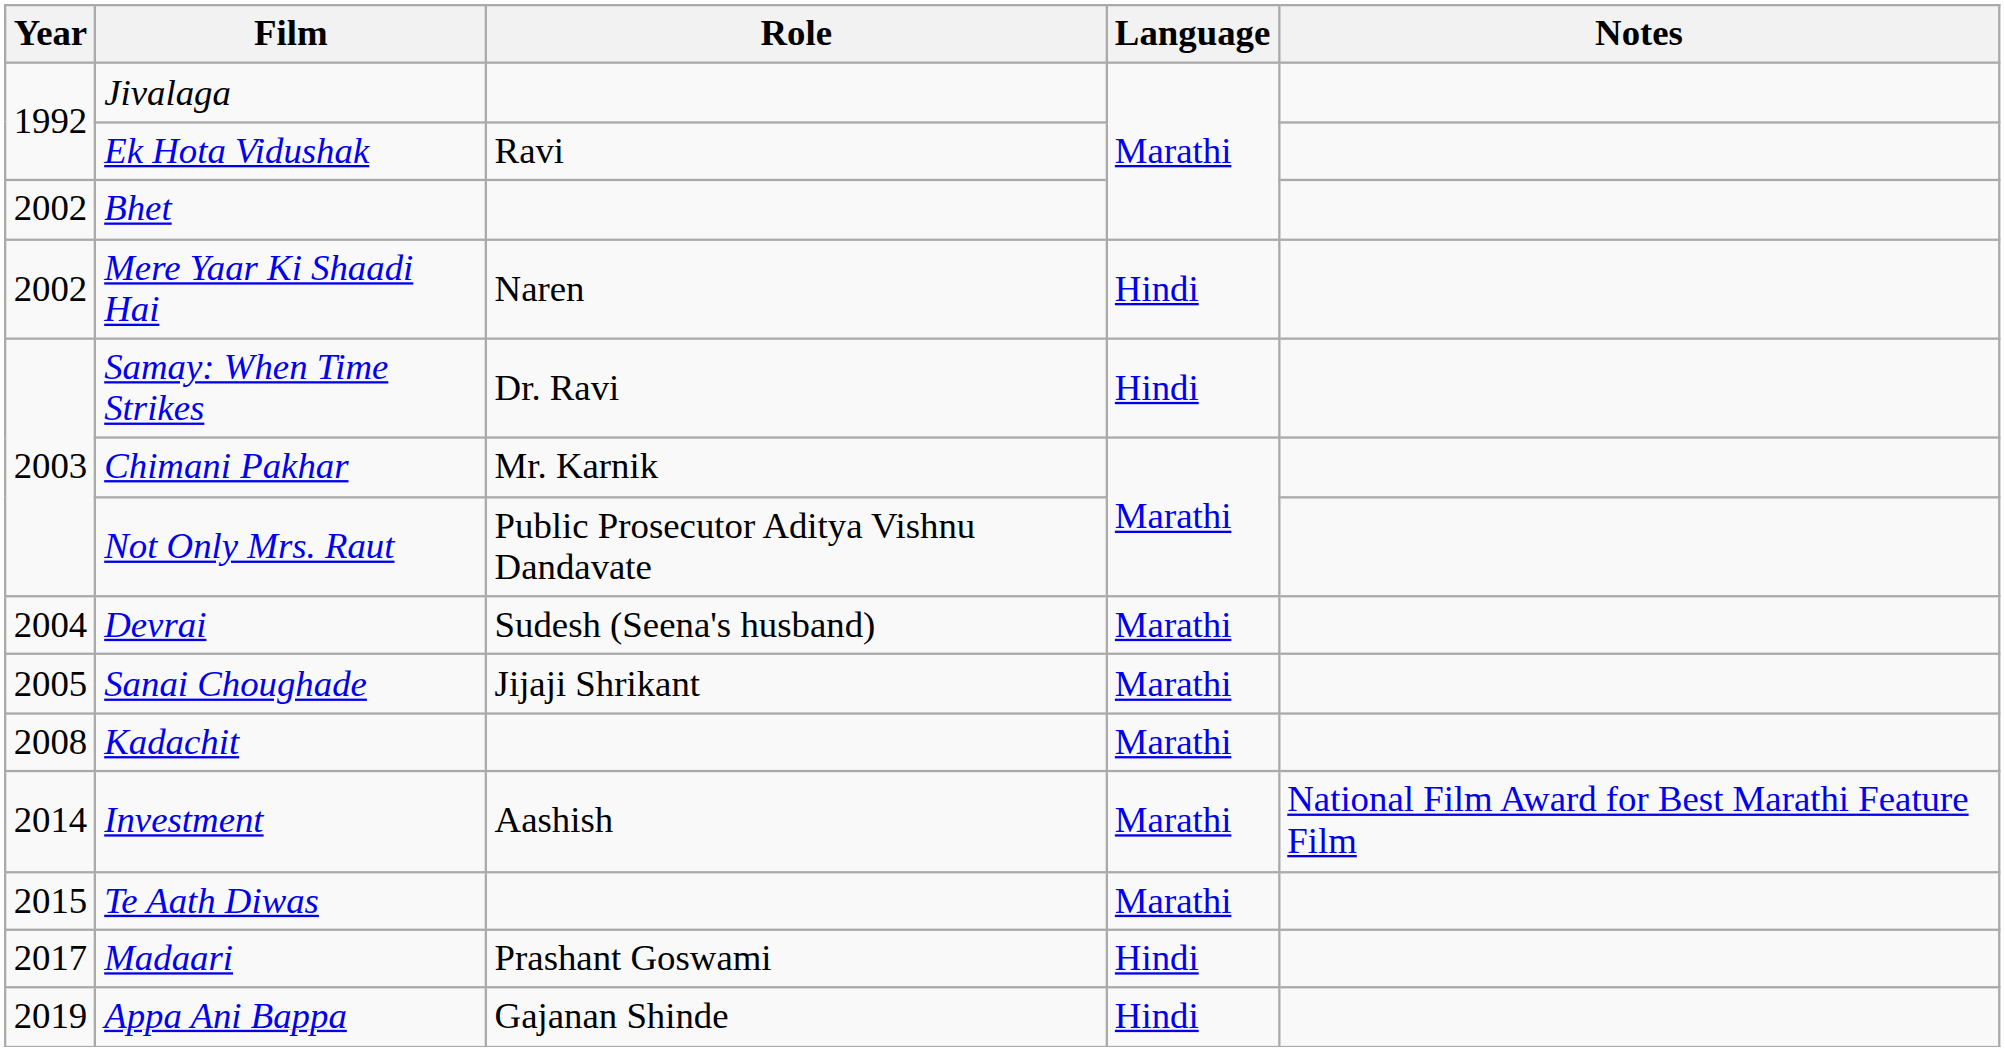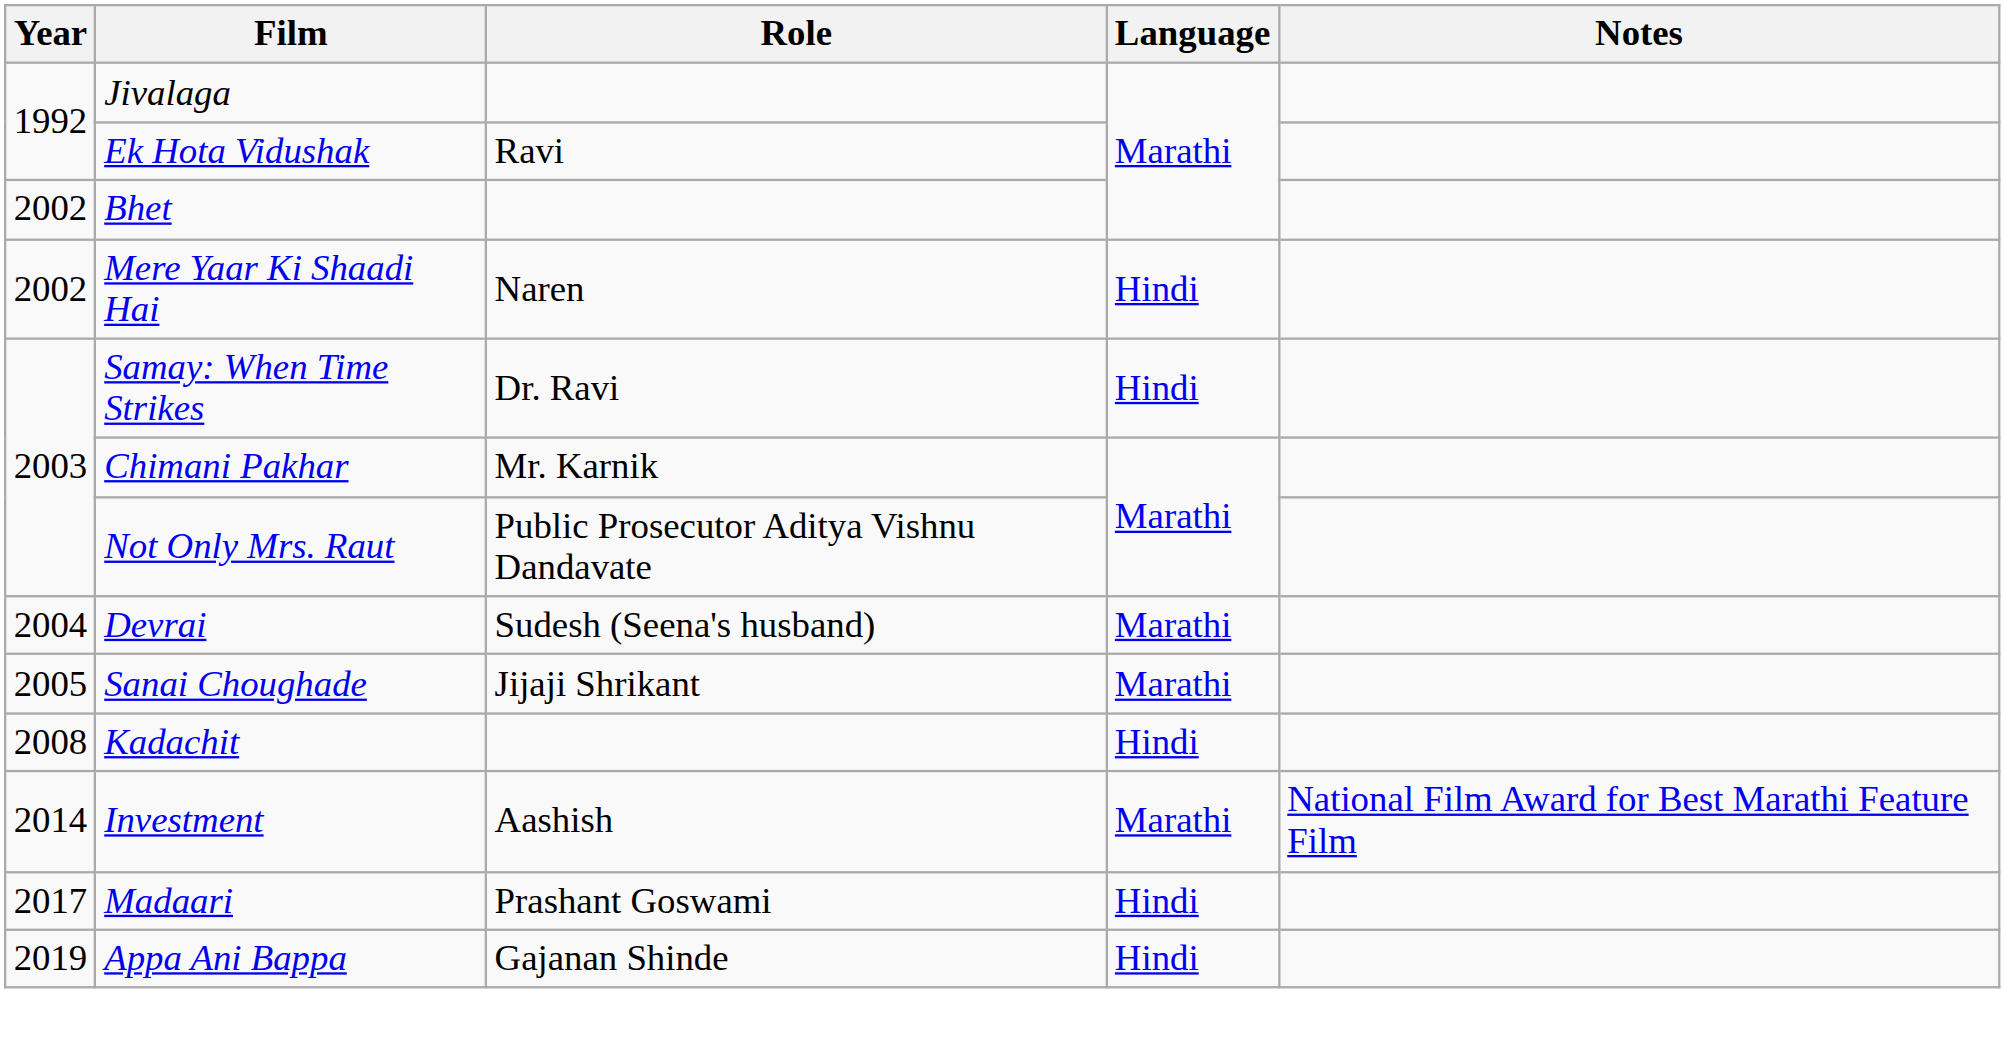(1173, 741) Marathi -> (1157, 741) Hindi
- row: (212, 899)
